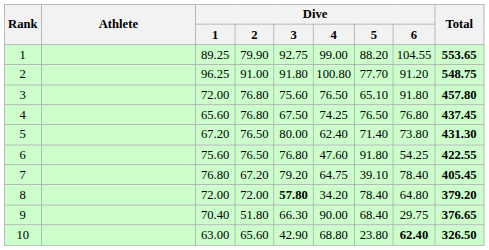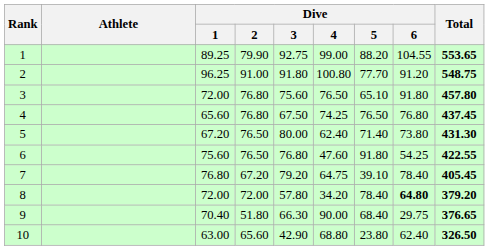(294, 194) bold -> (294, 194) normal
(414, 194) normal -> (414, 194) bold
(414, 235) bold -> (414, 235) normal
